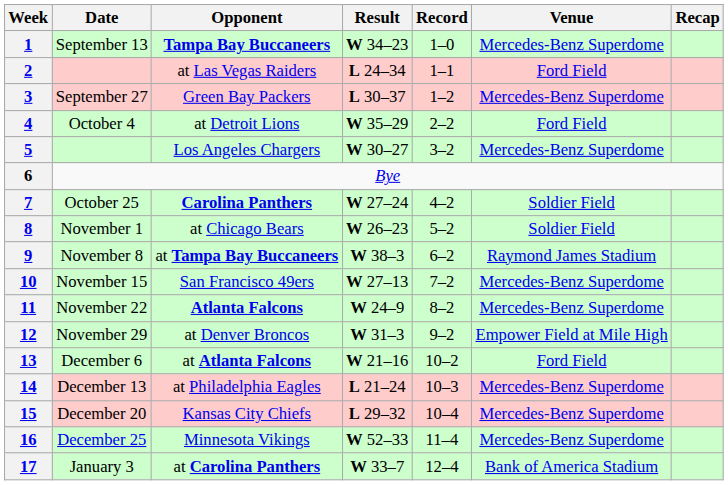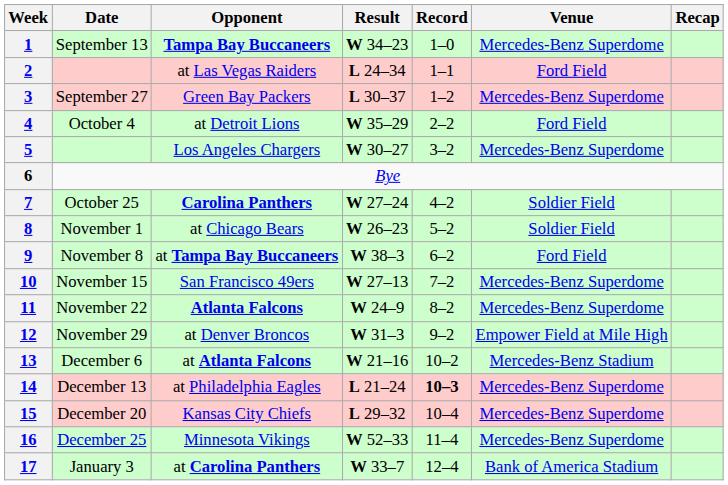(572, 255) Raymond James Stadium -> (572, 255) Ford Field
(572, 360) Ford Field -> (572, 360) Mercedes-Benz Stadium
(442, 387) normal -> (442, 387) bold
